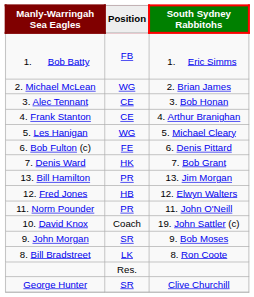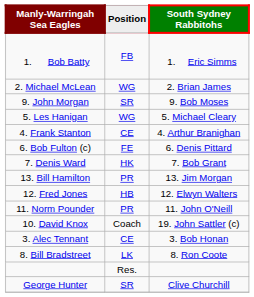rows swapped: (55, 102) <-> (55, 239)
rows swapped: (55, 117) <-> (55, 132)
